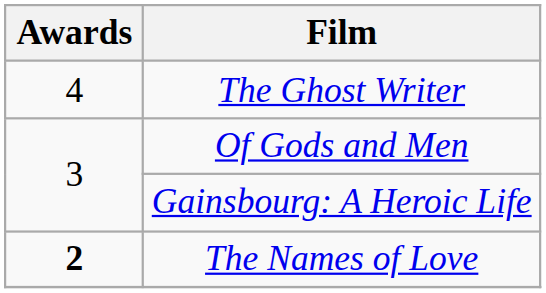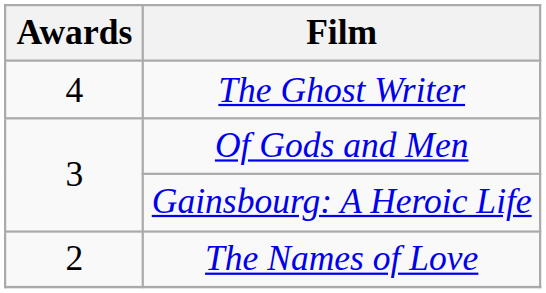(74, 257) bold -> (74, 257) normal
